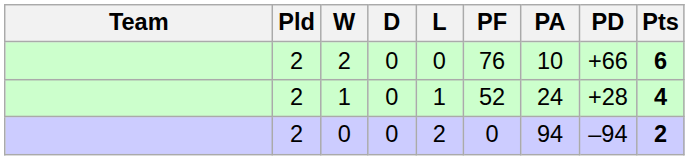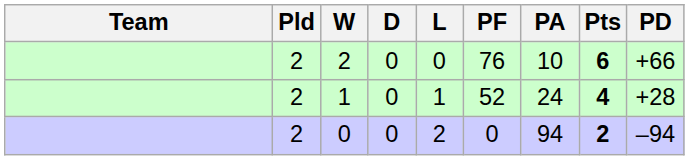columns swapped: (608, 23) <-> (661, 23)
